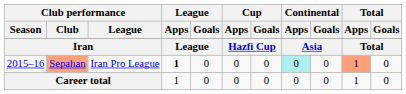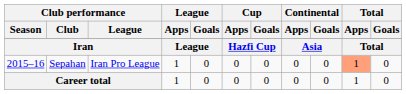(67, 64) lightsalmon background -> (67, 64) no background
(176, 64) bold -> (176, 64) normal
(296, 64) paleturquoise background -> (296, 64) no background
